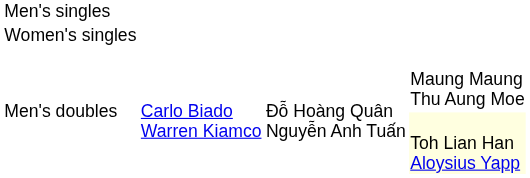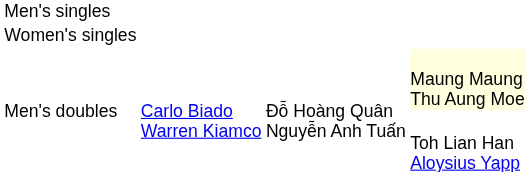(467, 89) no background -> (467, 89) lightyellow background
(465, 153) lightyellow background -> (465, 153) no background
